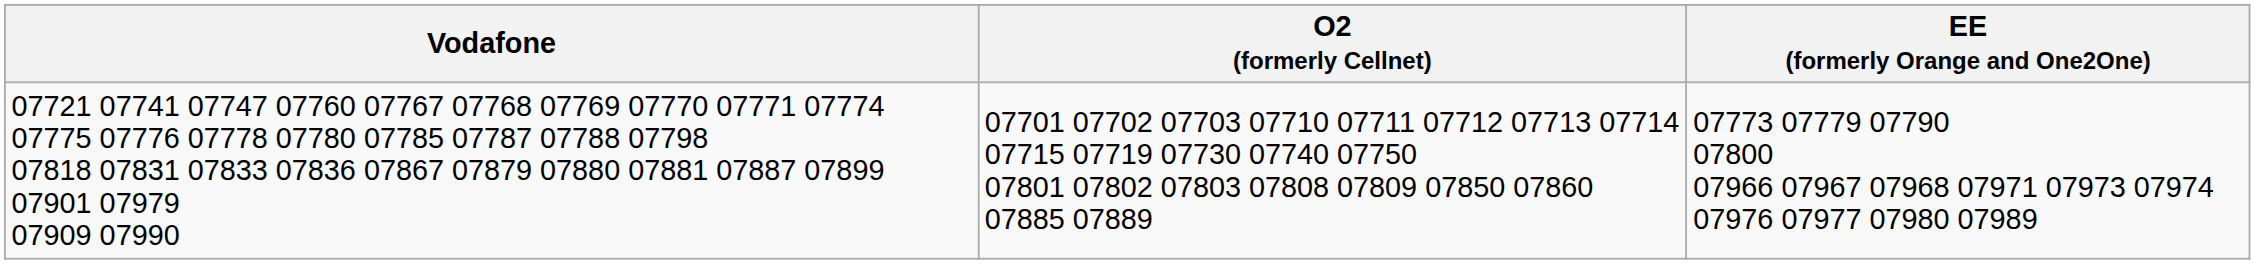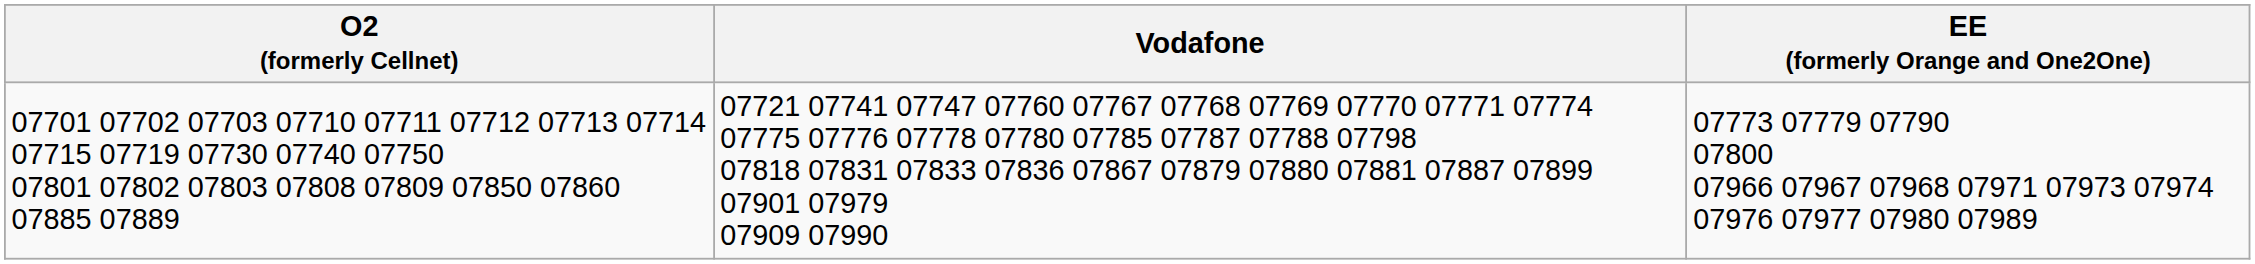columns swapped: (1332, 43) <-> (491, 43)
